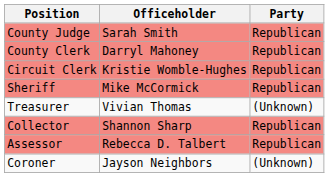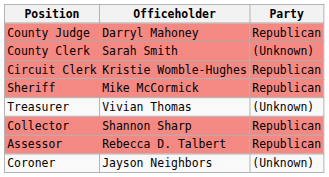(140, 32) Sarah Smith -> (150, 32) Darryl Mahoney
(150, 51) Darryl Mahoney -> (140, 51) Sarah Smith
(287, 51) Republican -> (283, 51) (Unknown)
